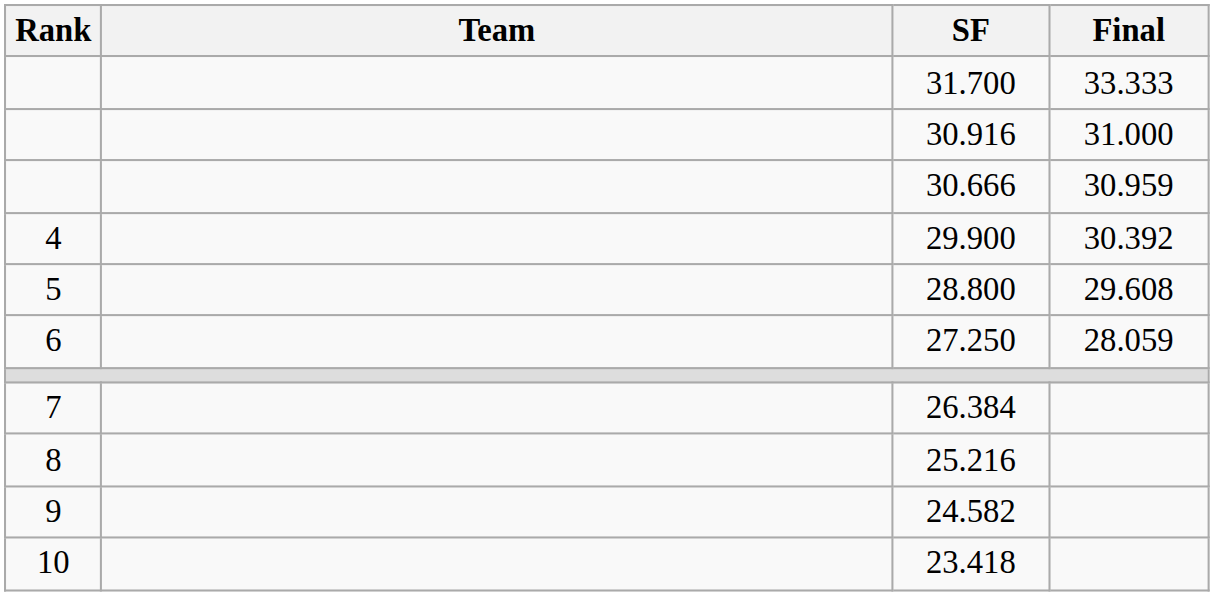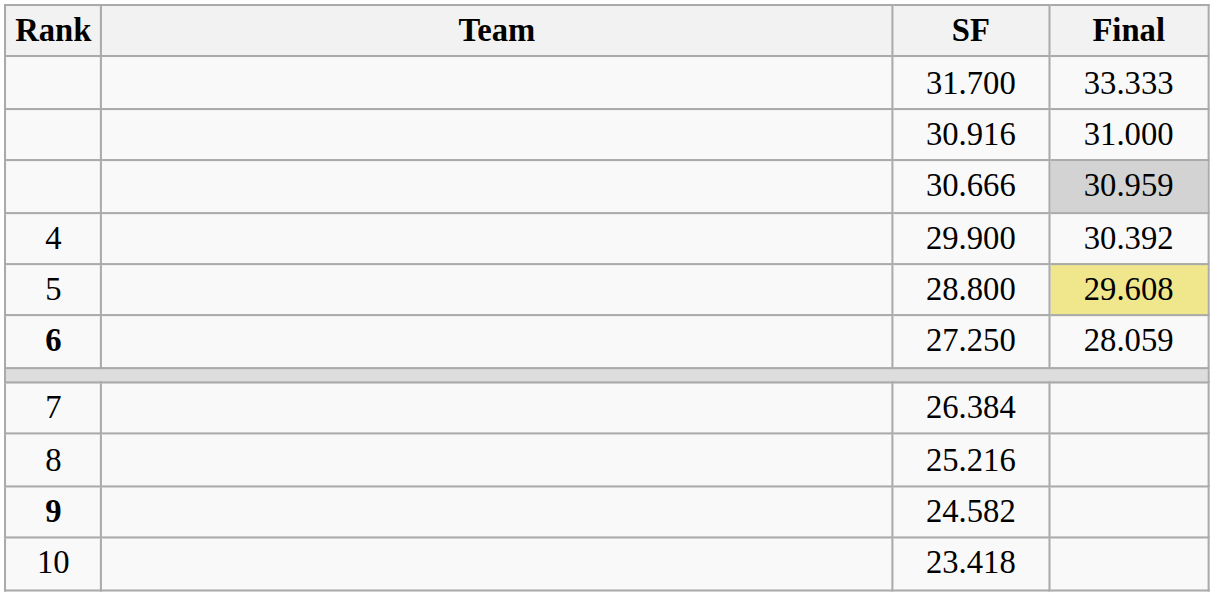(1129, 185) no background -> (1129, 185) lightgrey background
(1129, 289) no background -> (1129, 289) khaki background
(53, 340) normal -> (53, 340) bold
(53, 511) normal -> (53, 511) bold
